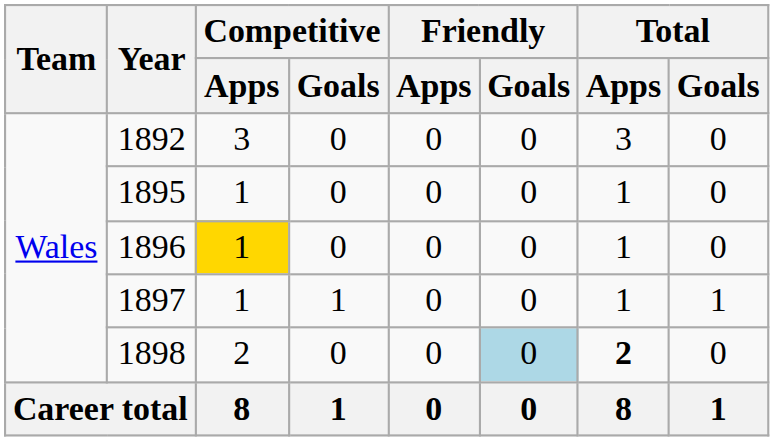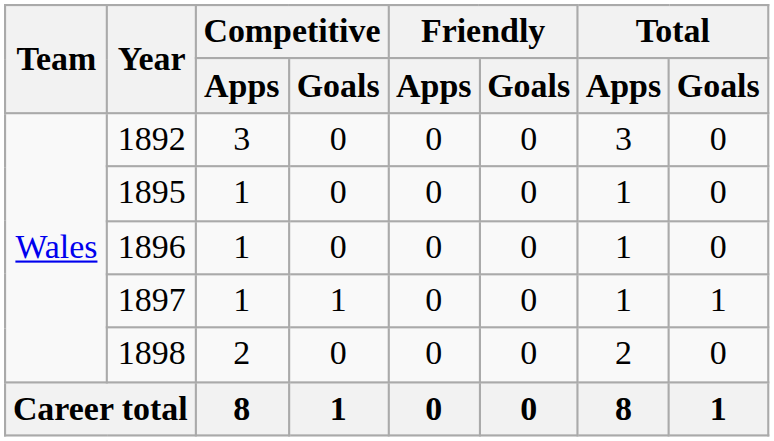(242, 246) gold background -> (242, 246) no background
(529, 354) lightblue background -> (529, 354) no background
(623, 354) bold -> (623, 354) normal
